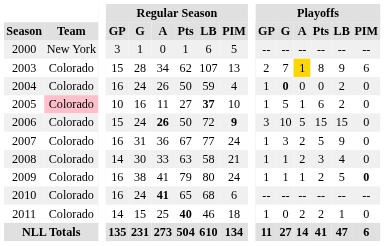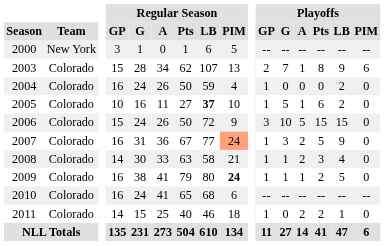(302, 67) gold background -> (302, 67) no background
(285, 86) bold -> (285, 86) normal
(71, 104) pink background -> (71, 104) no background
(163, 122) bold -> (163, 122) normal
(234, 122) bold -> (234, 122) normal
(234, 140) no background -> (234, 140) lightsalmon background
(234, 177) normal -> (234, 177) bold
(366, 177) bold -> (366, 177) normal
(163, 195) bold -> (163, 195) normal
(186, 213) bold -> (186, 213) normal
